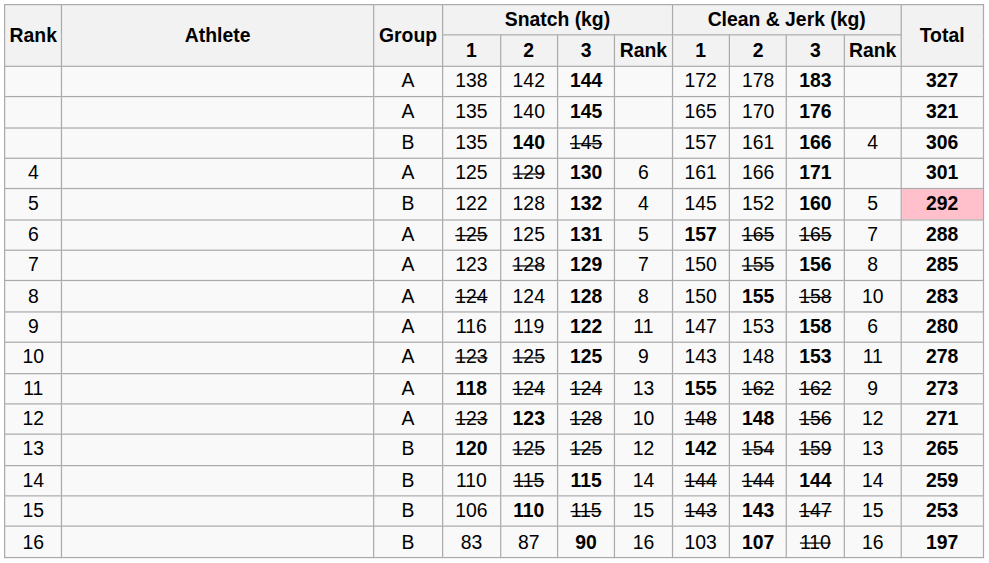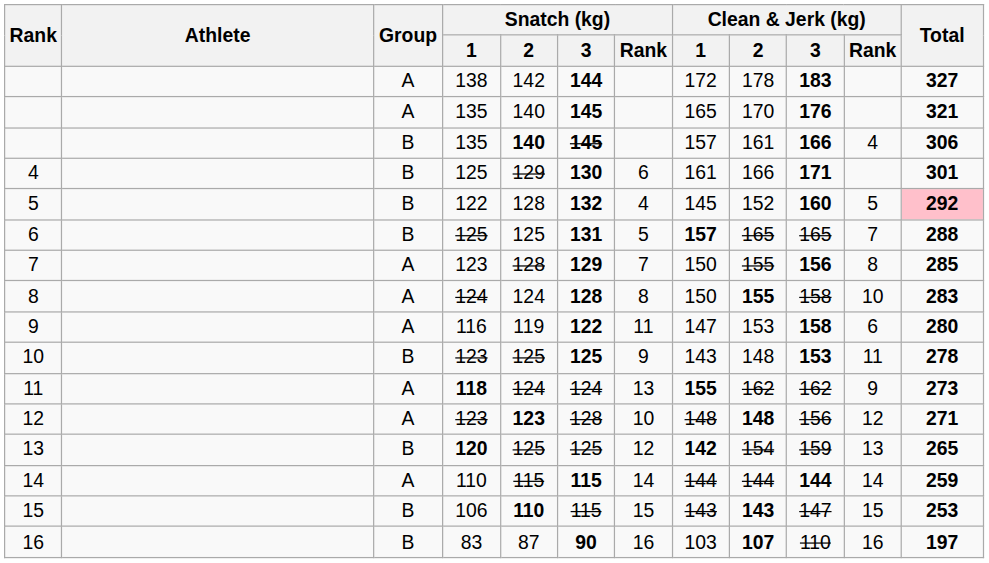(586, 142) normal -> (586, 142) bold
(408, 173) A -> (408, 173) B
(408, 234) A -> (408, 234) B
(408, 357) A -> (408, 357) B
(408, 480) B -> (408, 480) A
